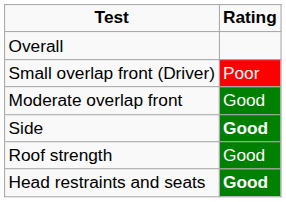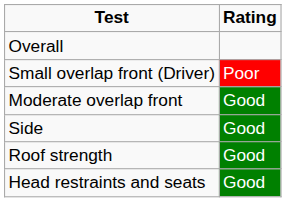(245, 127) bold -> (244, 127) normal
(245, 182) bold -> (244, 182) normal
